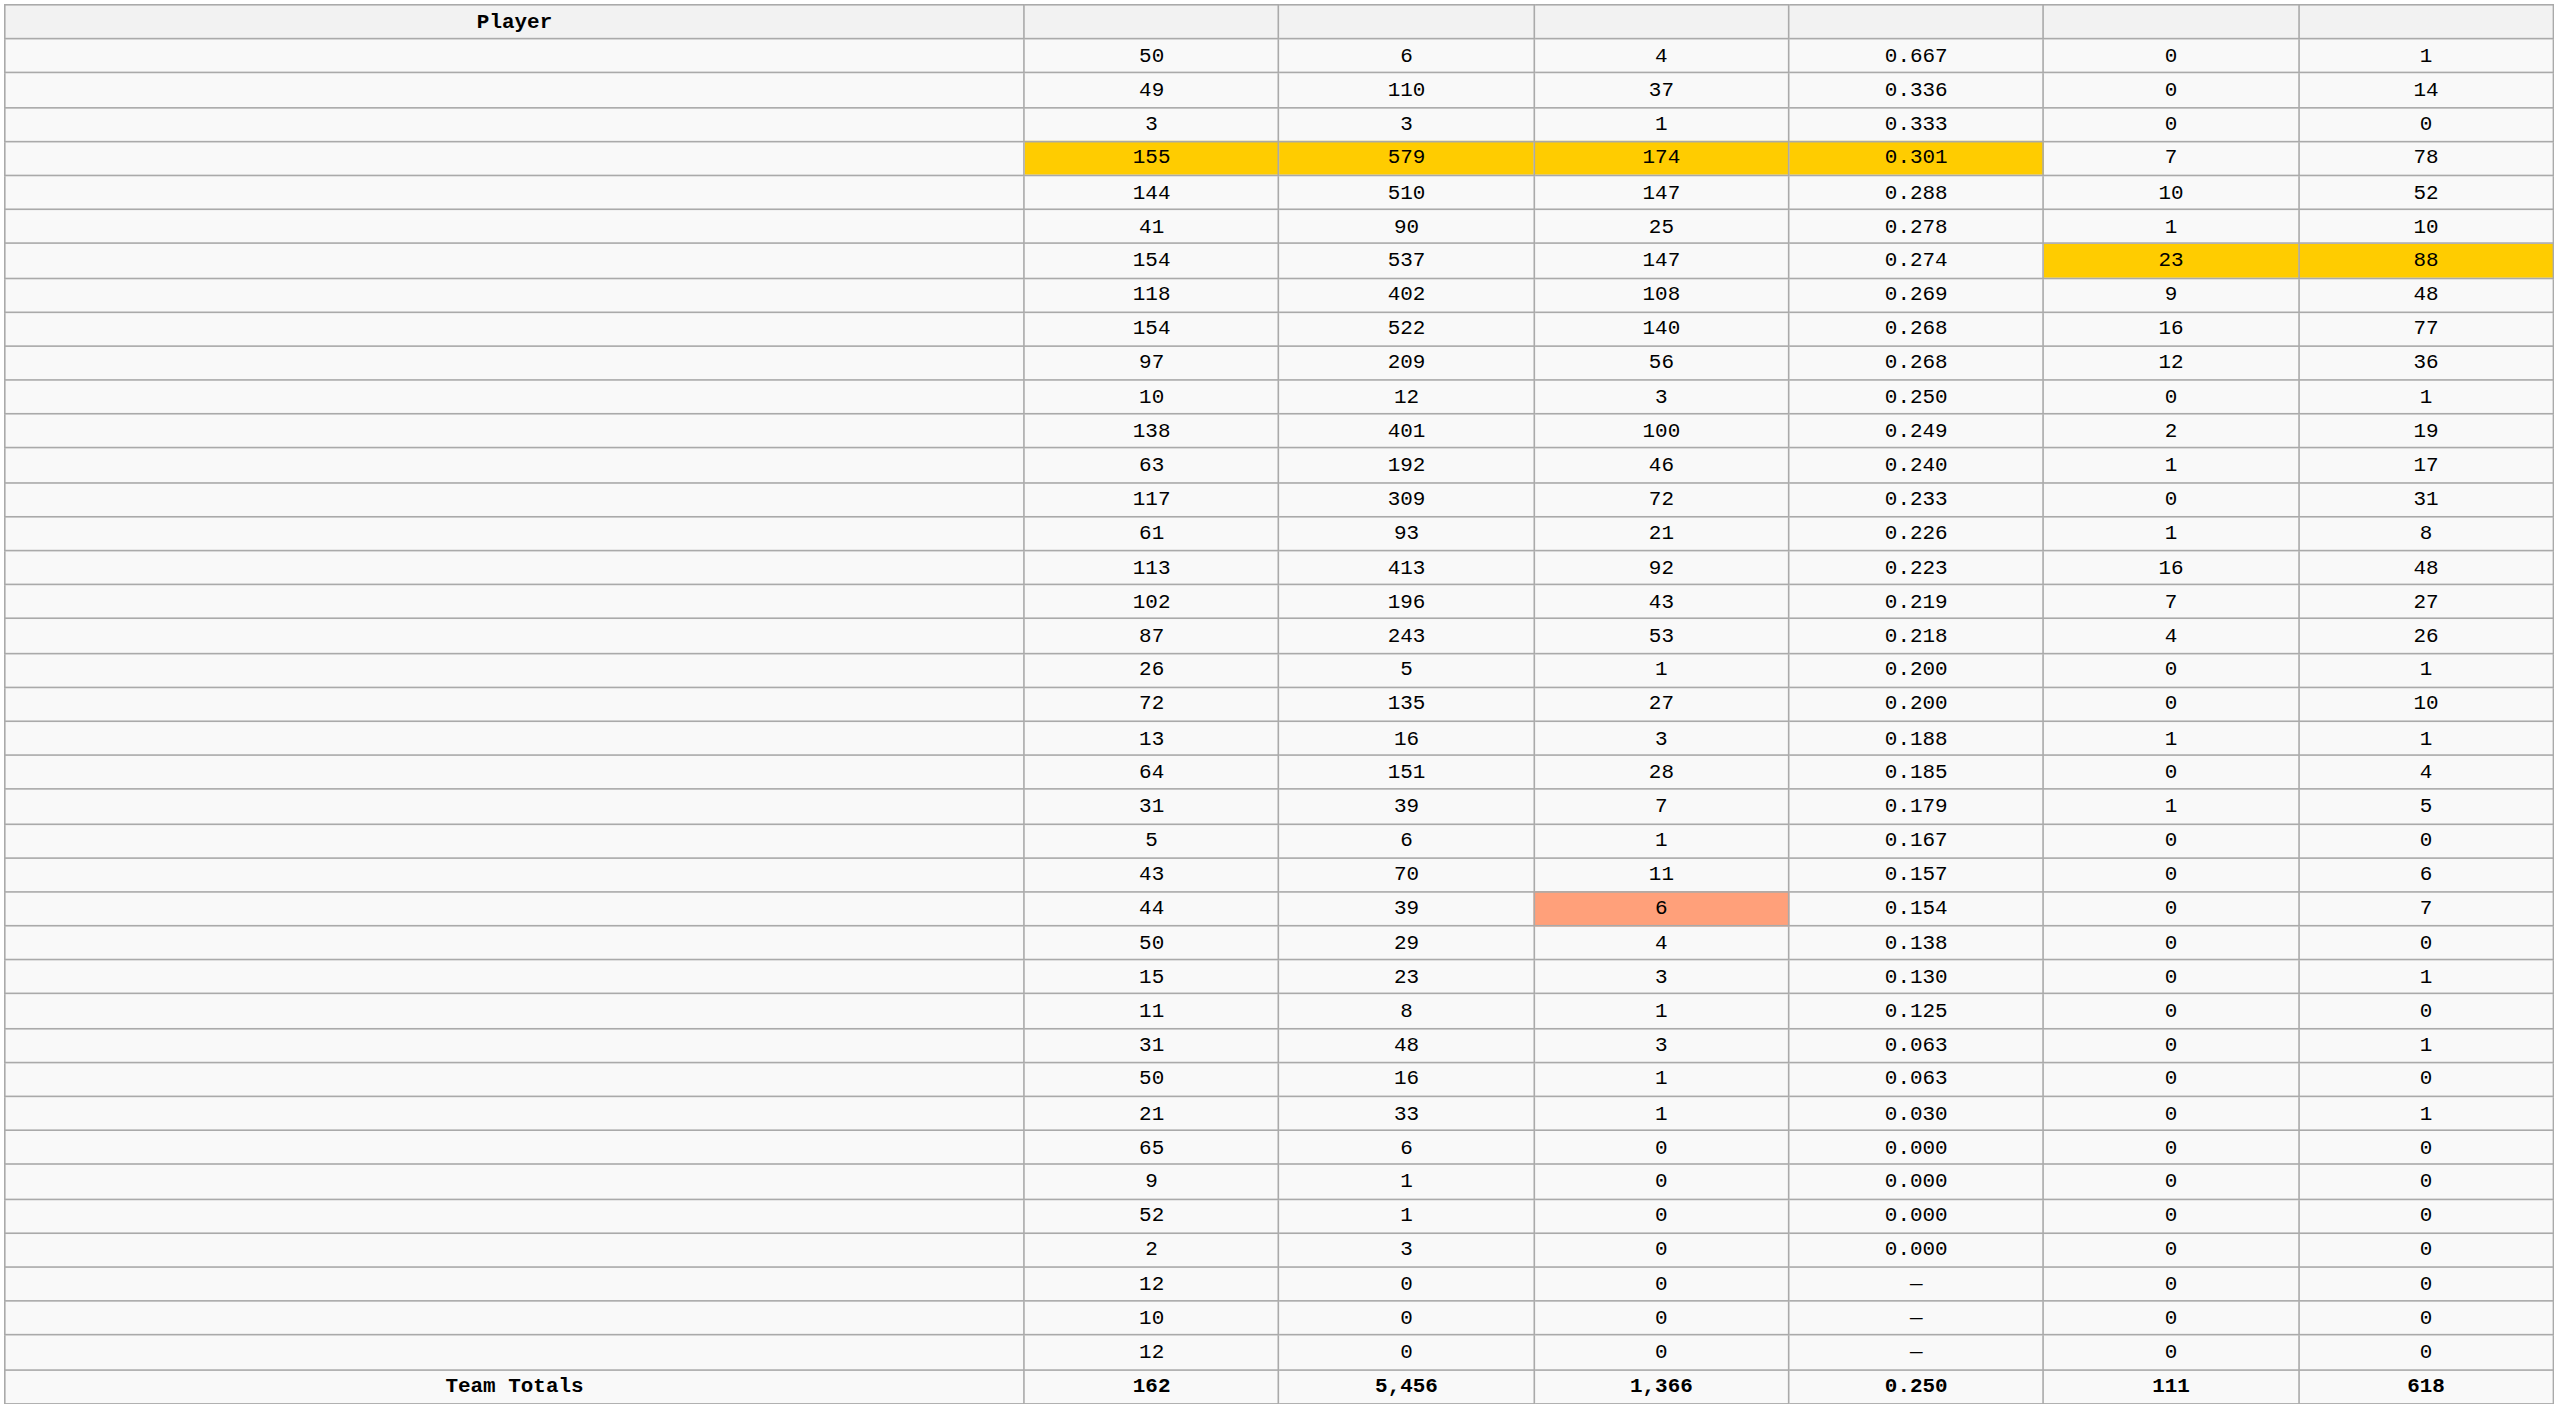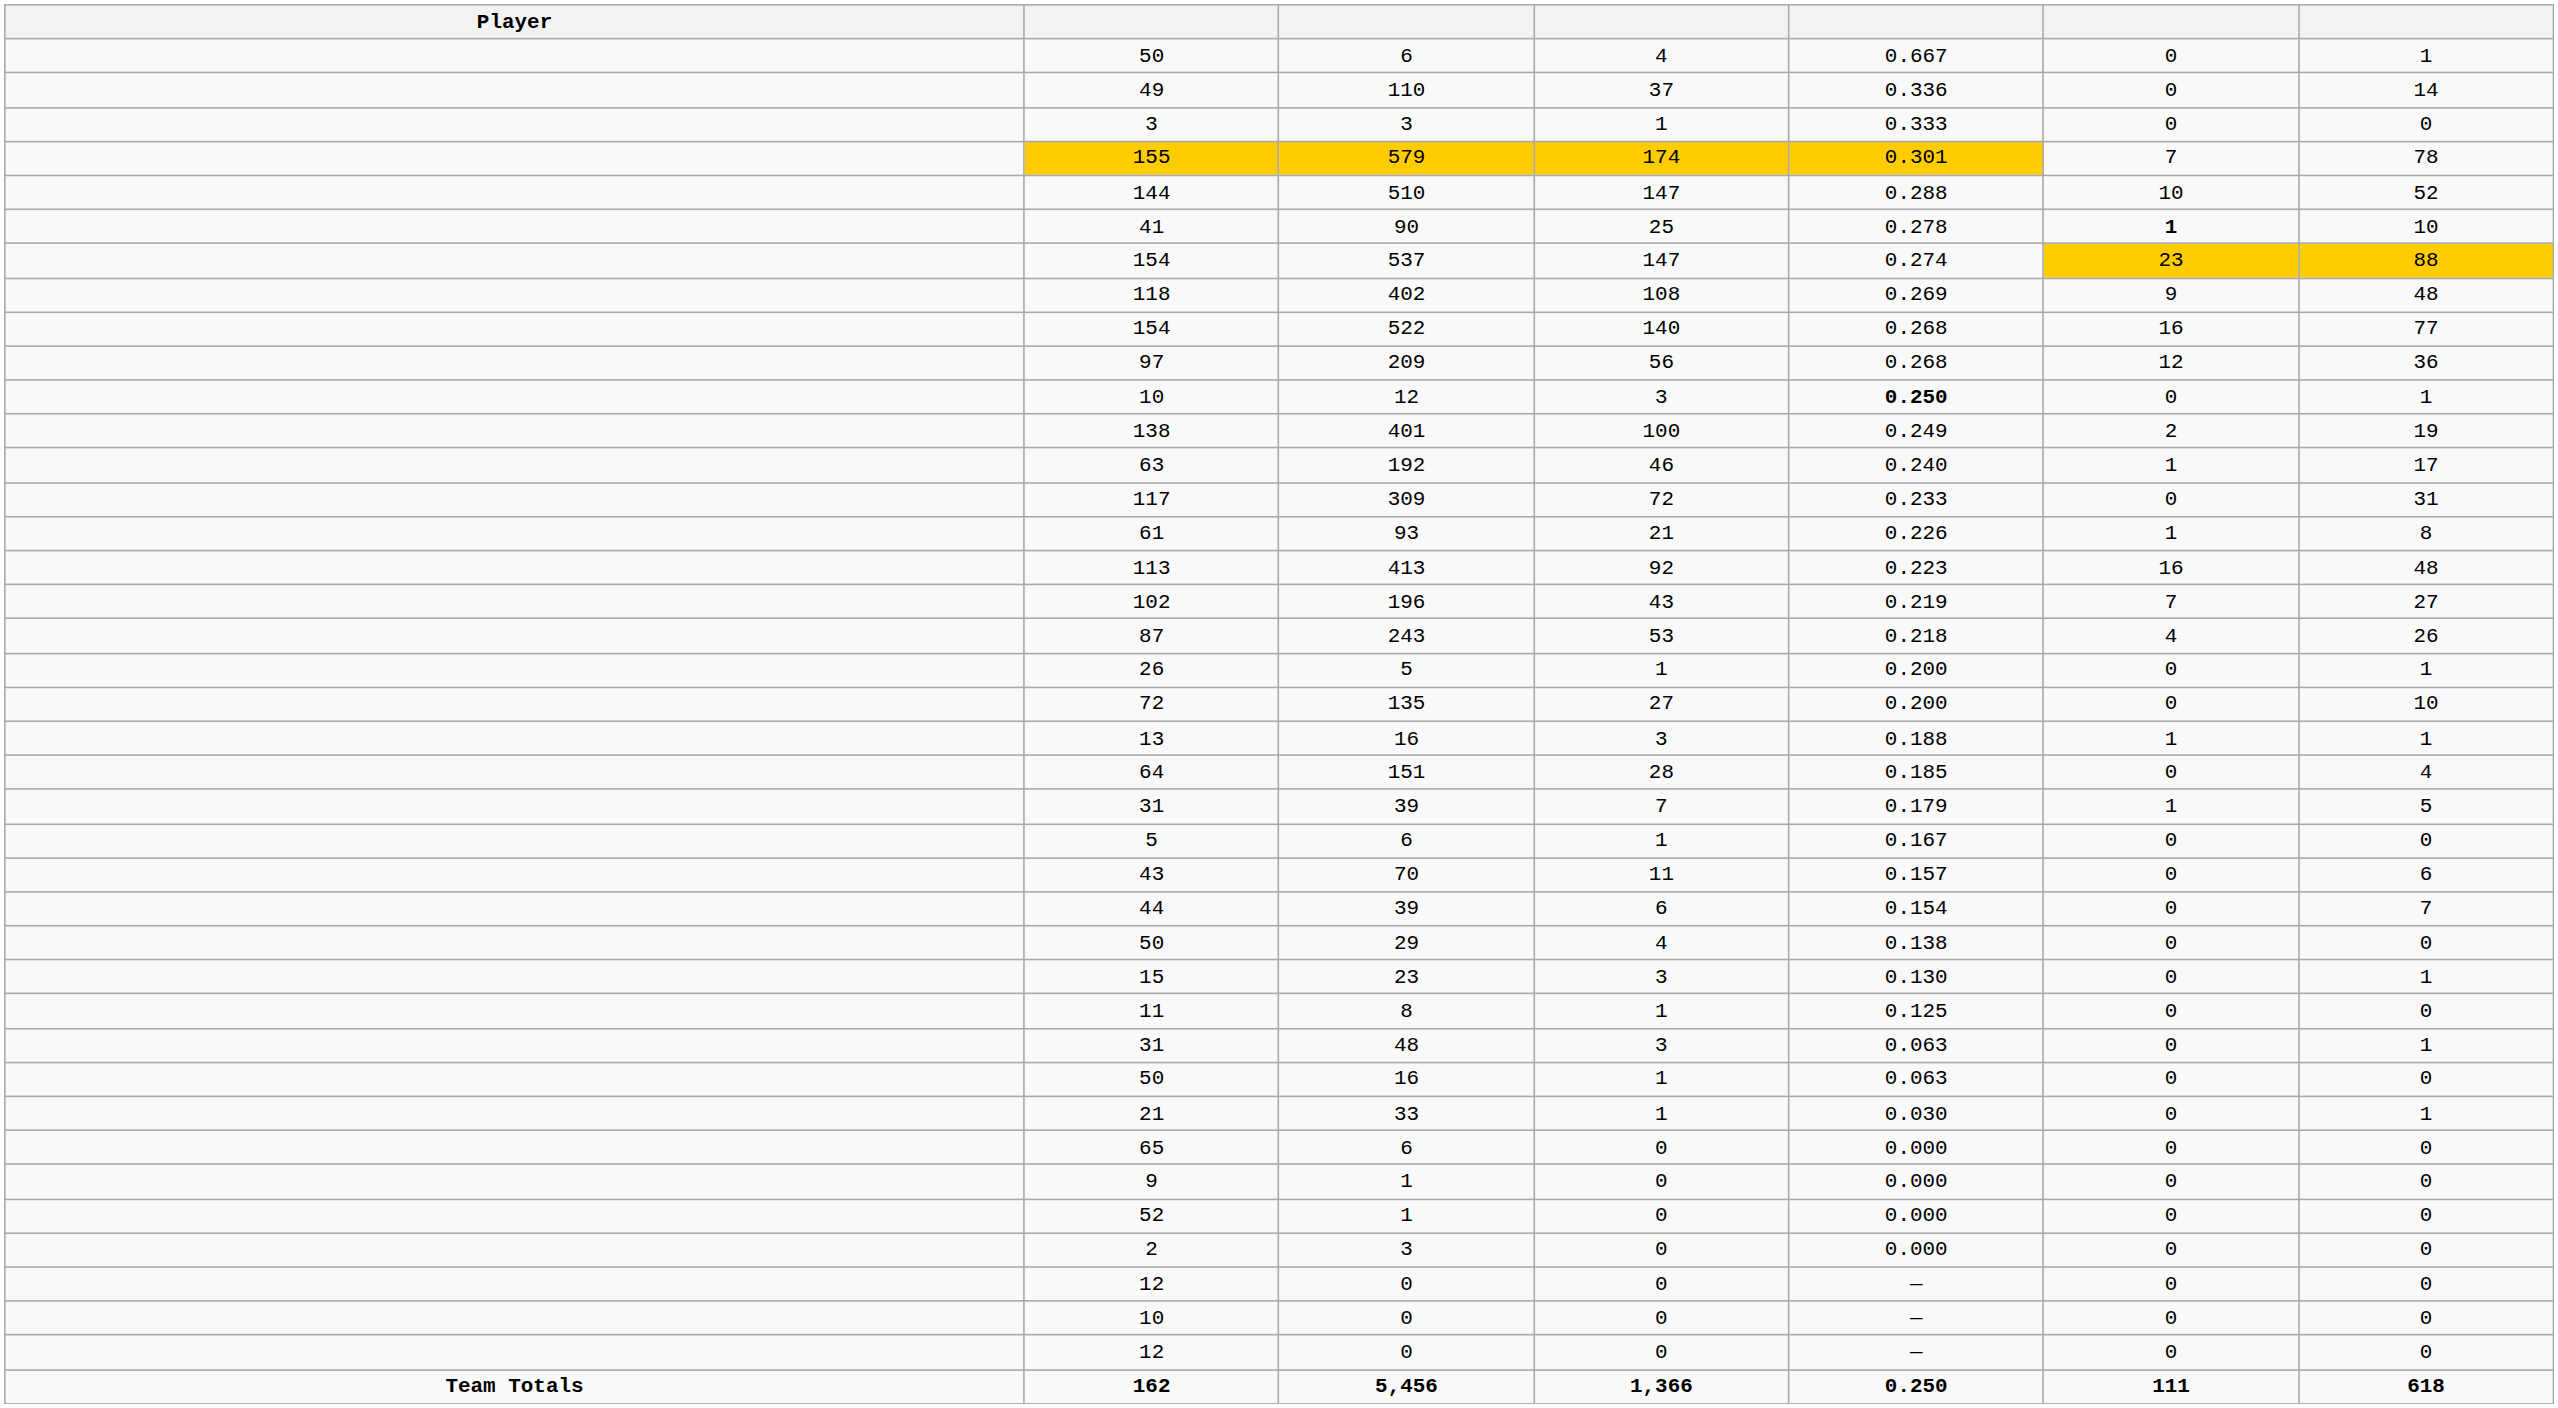(2171, 227) normal -> (2171, 227) bold
(1916, 397) normal -> (1916, 397) bold
(1661, 909) lightsalmon background -> (1661, 909) no background
